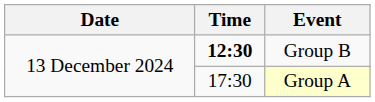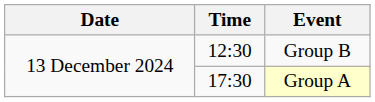(230, 50) bold -> (230, 50) normal
